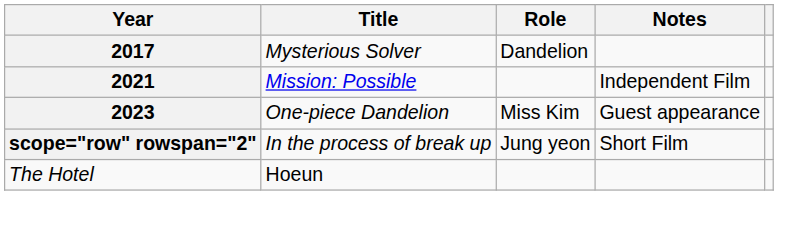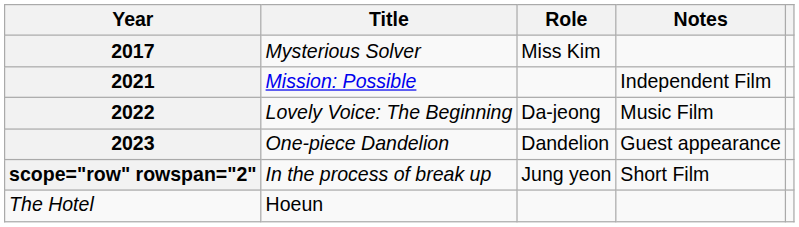(544, 50) Dandelion -> (561, 50) Miss Kim
+ row: (389, 112)
(540, 112) Miss Kim -> (565, 143) Dandelion
